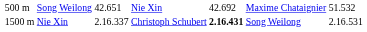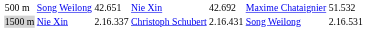(20, 21) no background -> (20, 21) lightgrey background
(226, 21) bold -> (226, 21) normal
